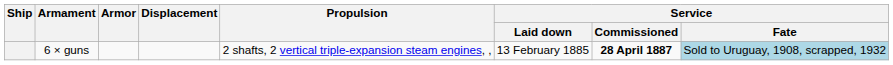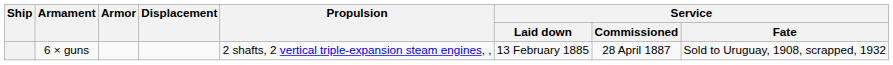(636, 50) bold -> (636, 50) normal
(785, 50) lightblue background -> (785, 50) no background
